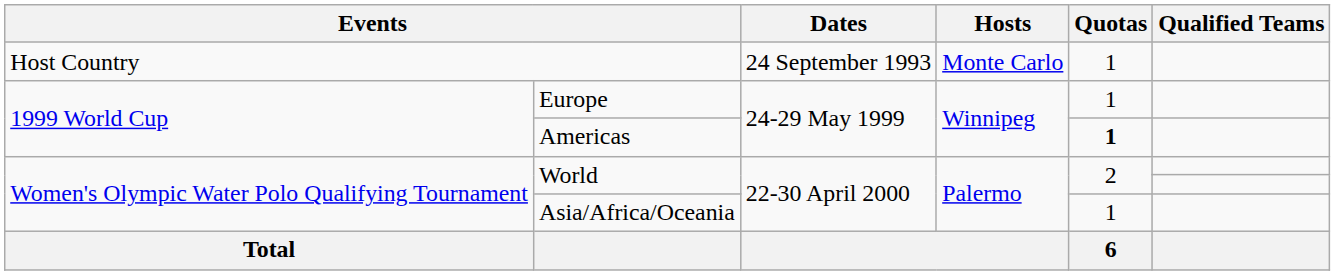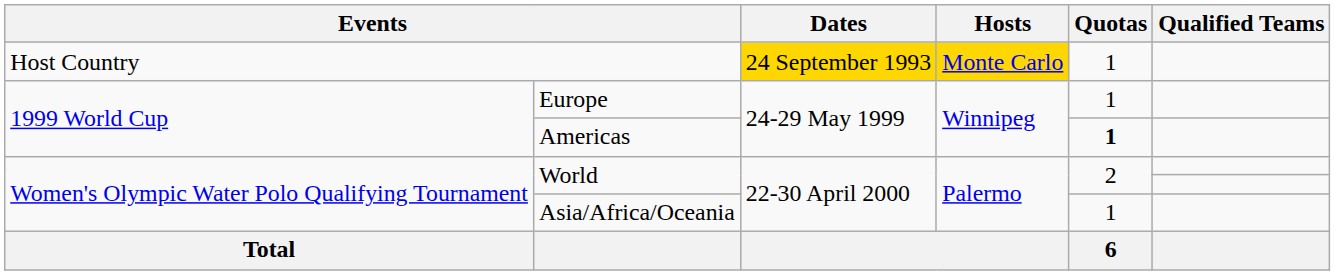(839, 61) no background -> (839, 61) gold background
(1003, 61) no background -> (1003, 61) gold background
